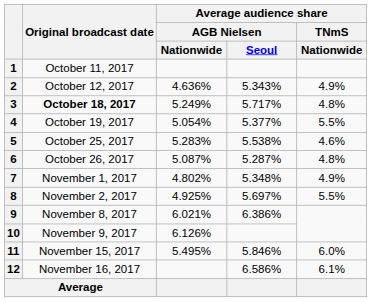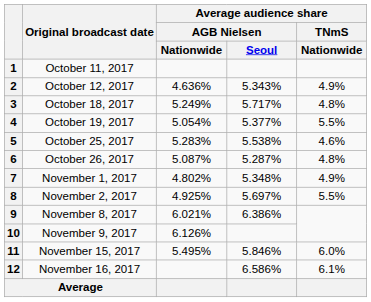(89, 104) bold -> (89, 104) normal
